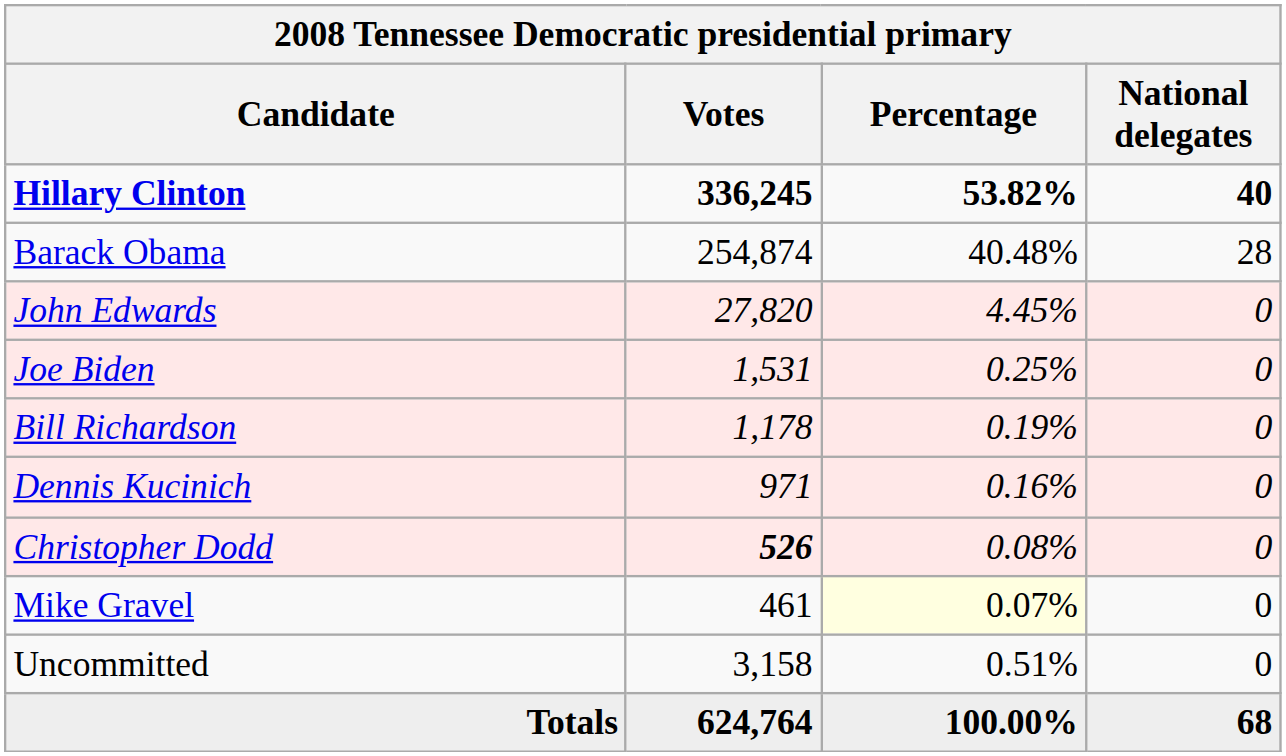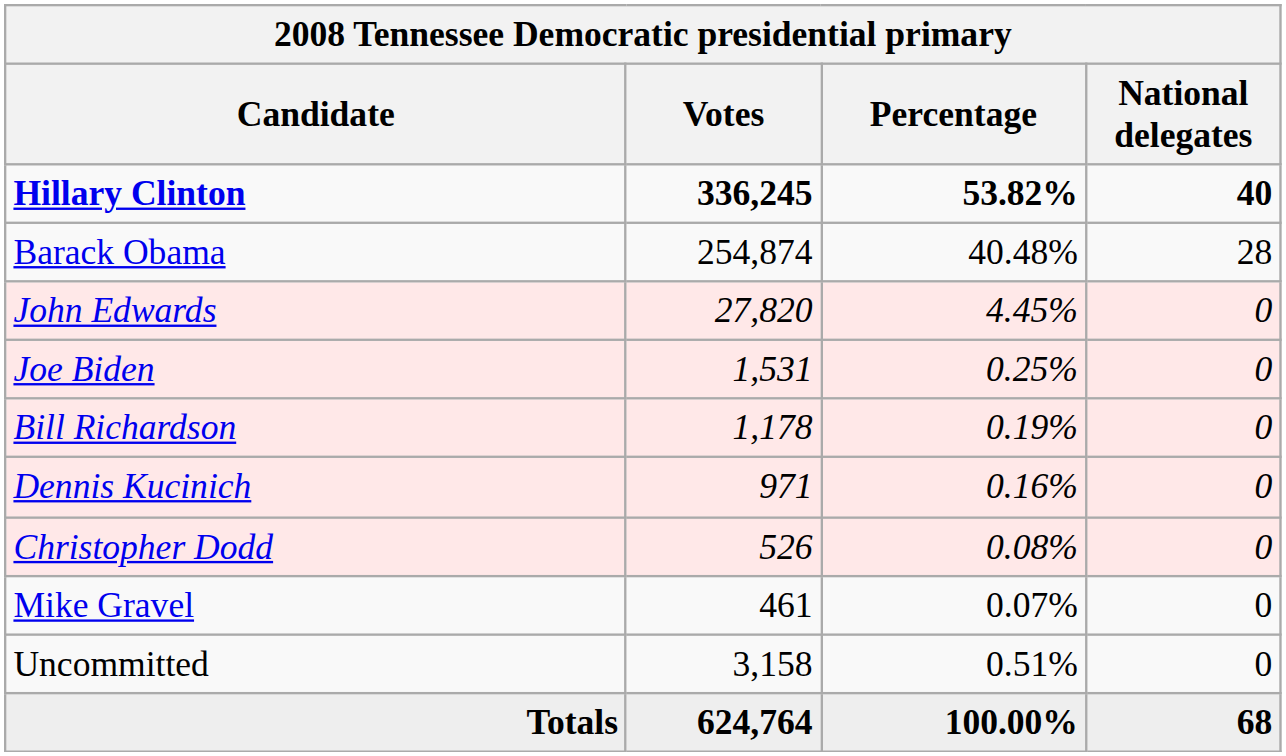(786, 545) bold -> (786, 545) normal
(1032, 603) lightyellow background -> (1032, 603) no background
